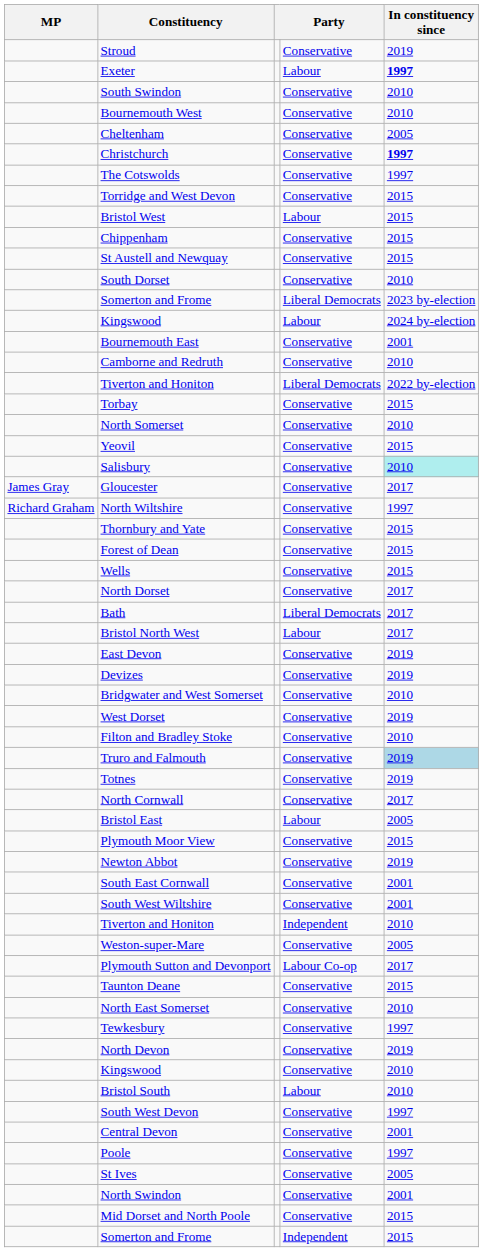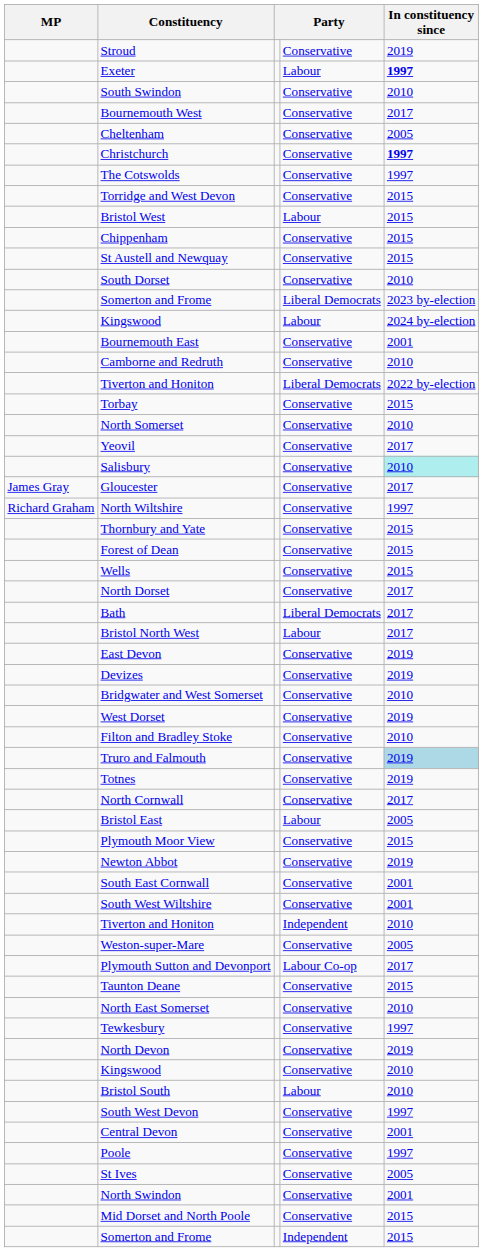(400, 112) 2010 -> (400, 112) 2017
(400, 445) 2015 -> (400, 445) 2017
